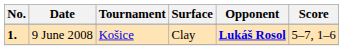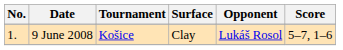(12, 34) bold -> (12, 34) normal
(252, 34) bold -> (250, 34) normal
